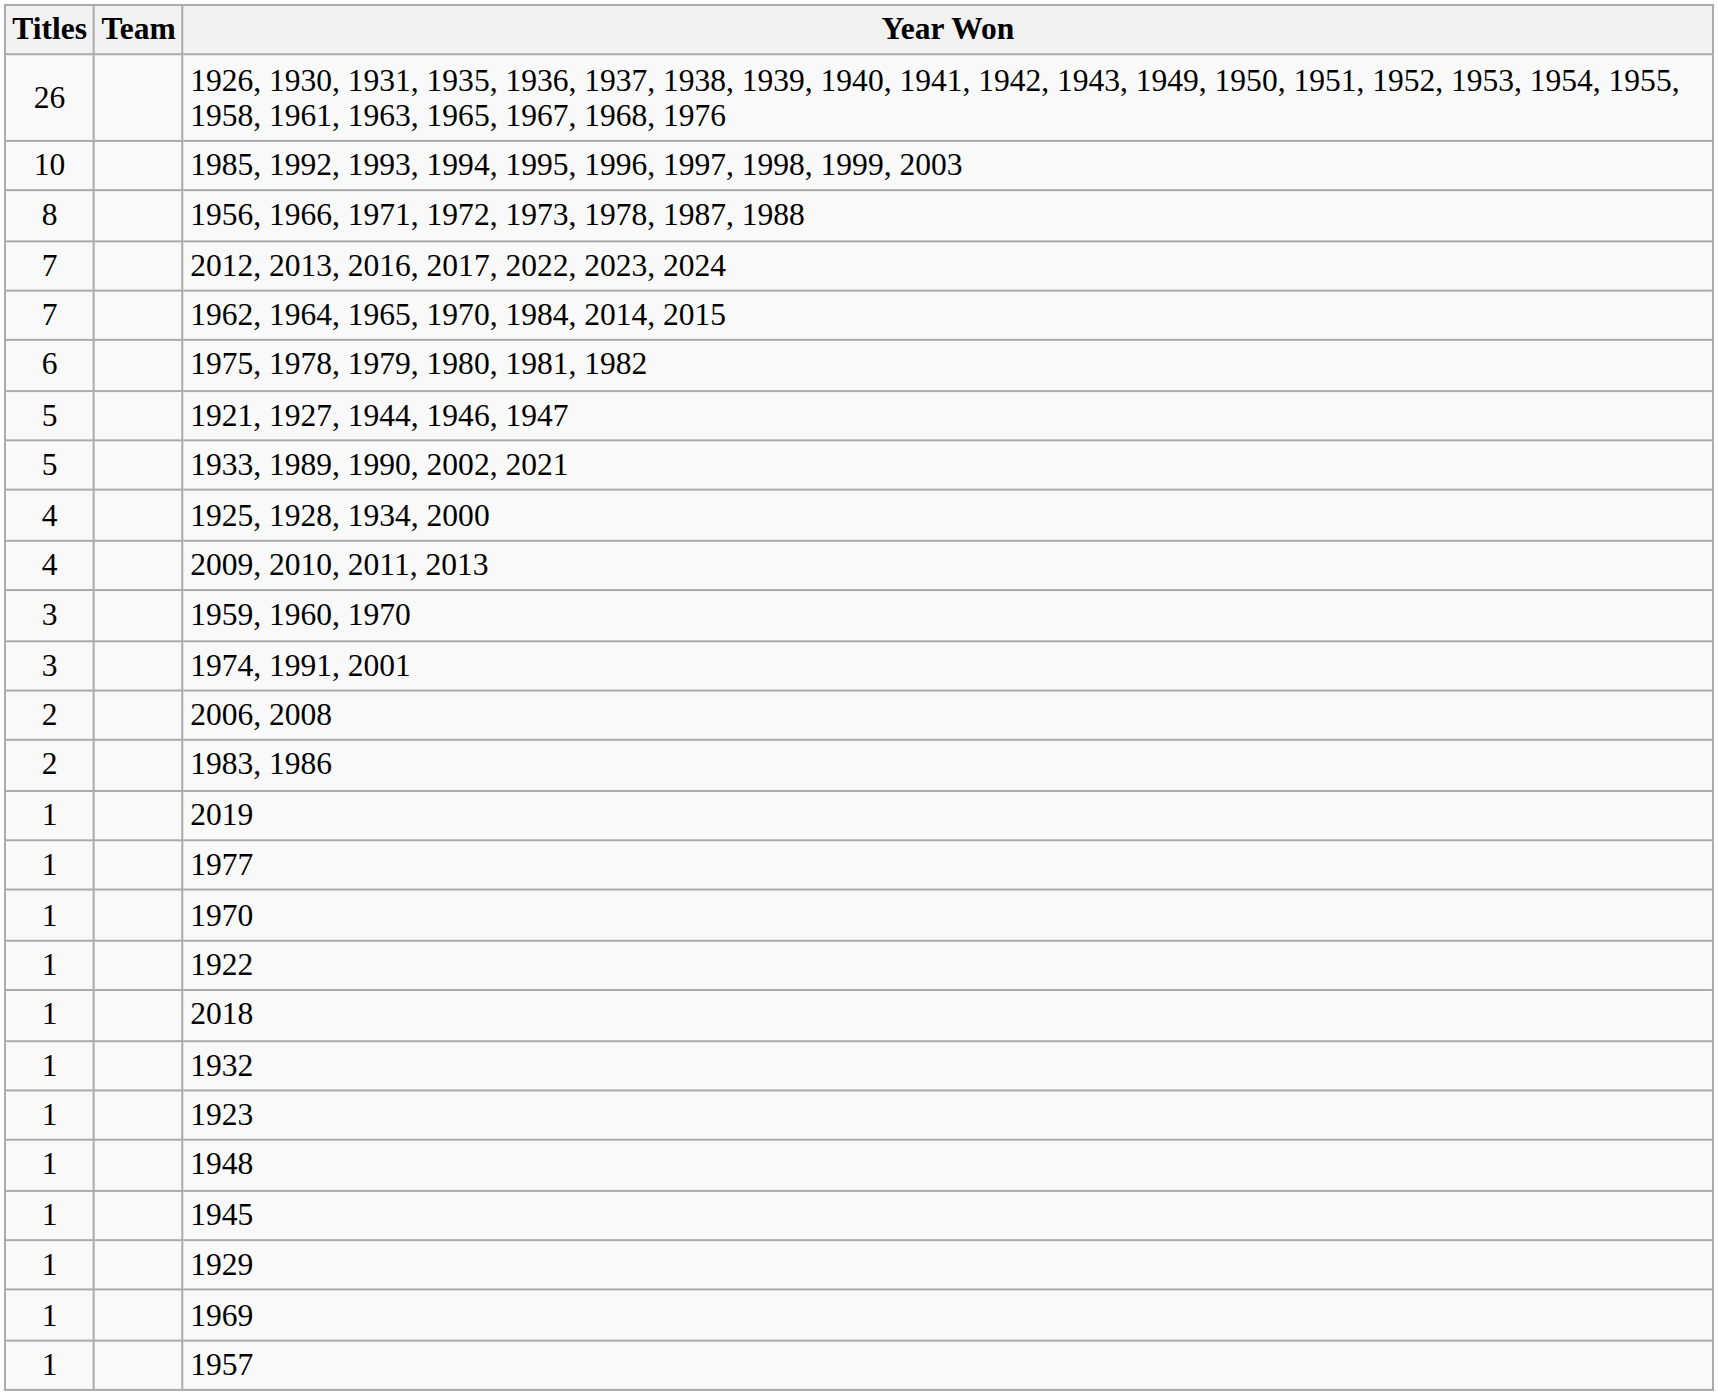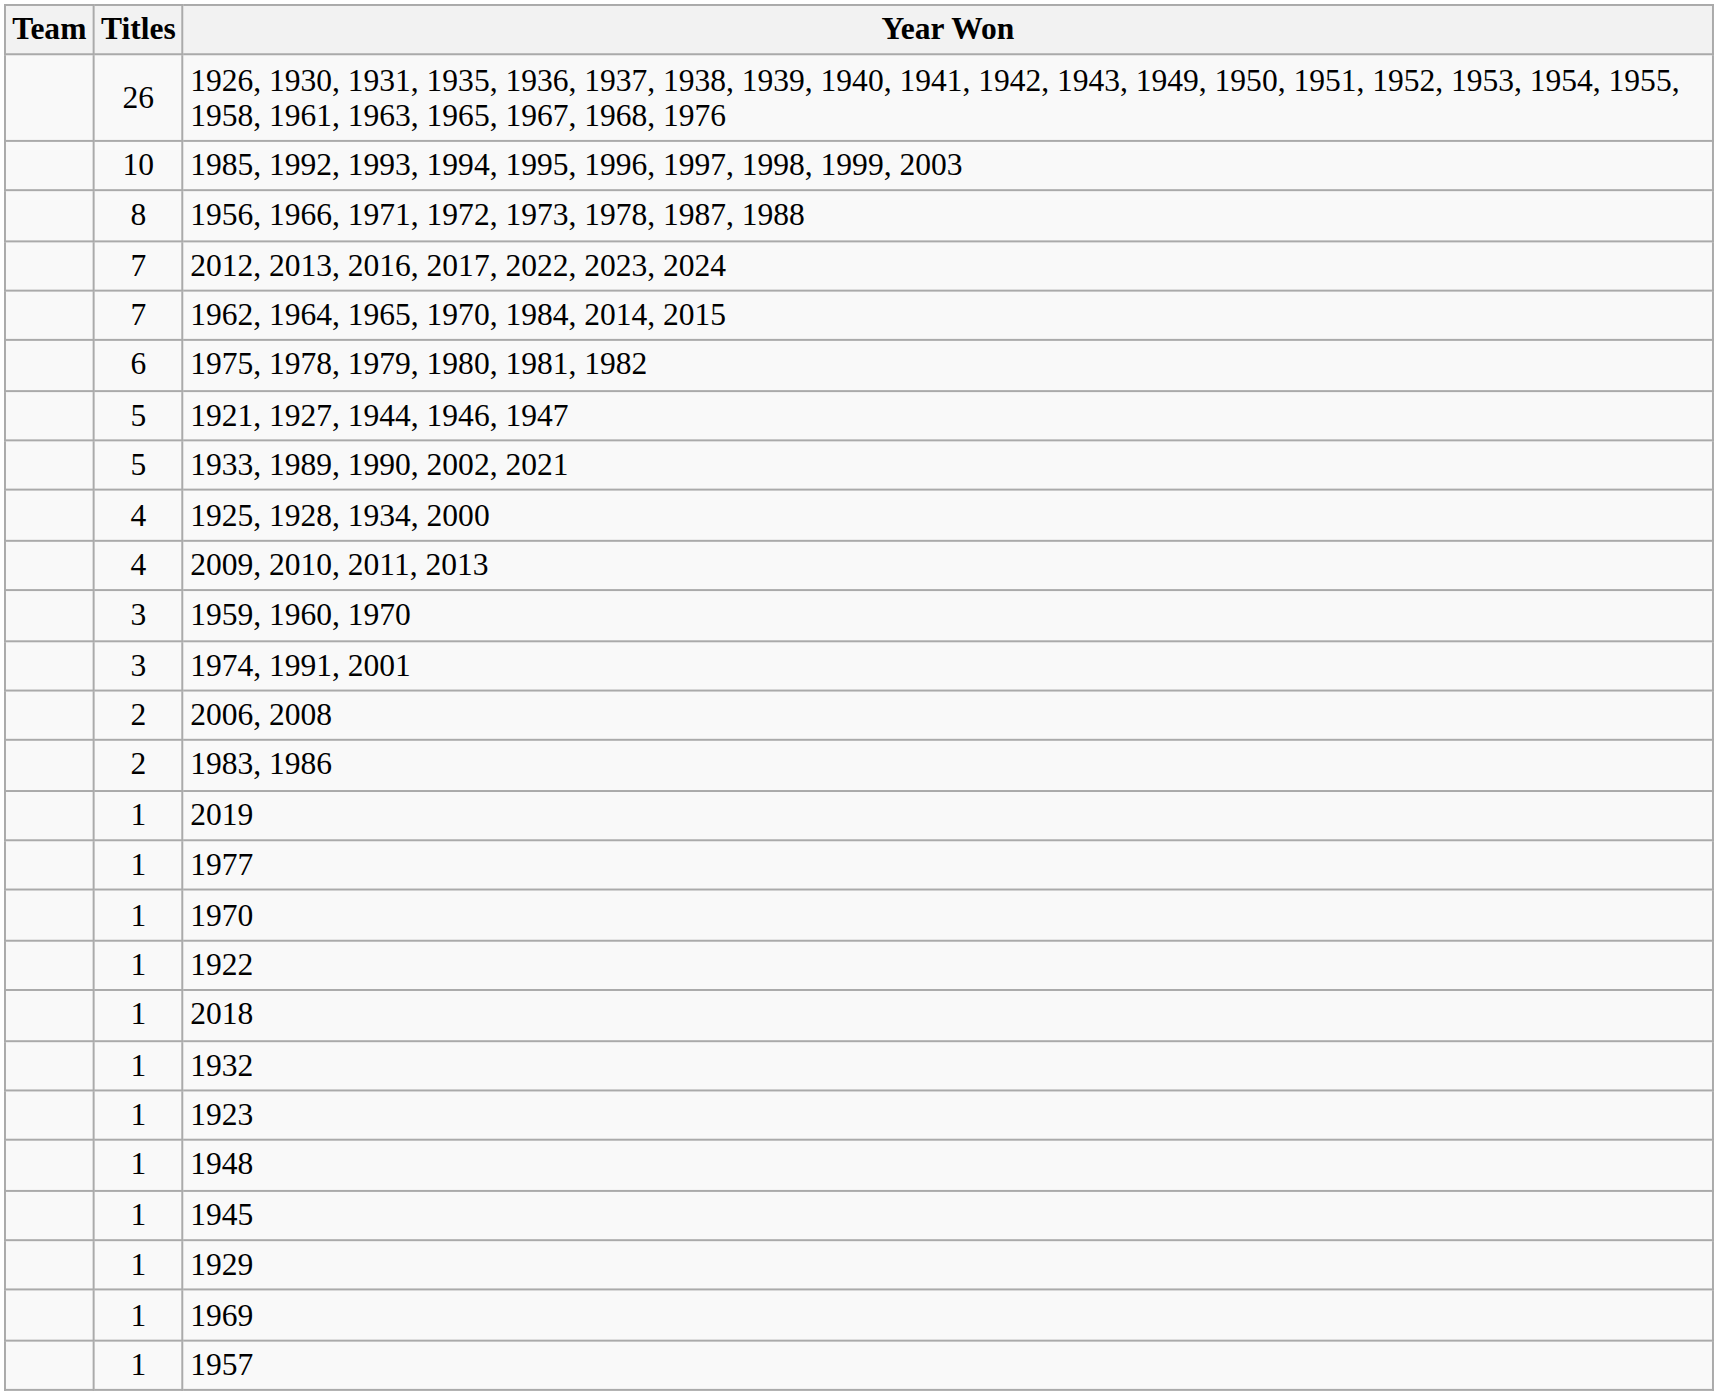columns swapped: (139, 29) <-> (50, 29)
